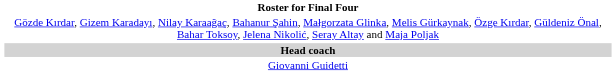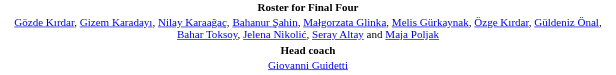(308, 50) lightgrey background -> (308, 50) no background
